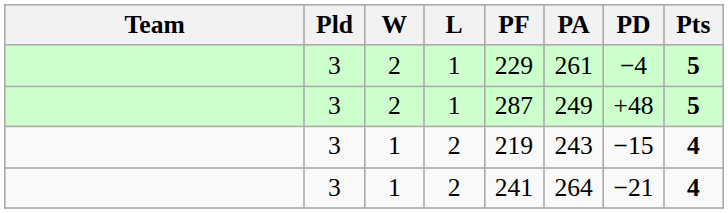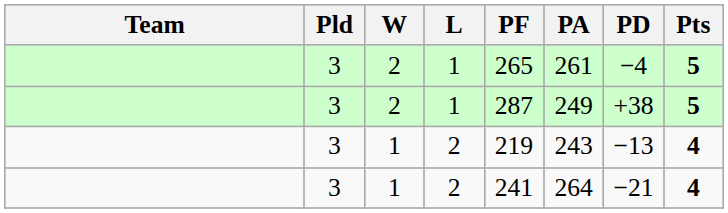(514, 65) 229 -> (514, 65) 265
(634, 106) +48 -> (634, 106) +38
(634, 146) −15 -> (634, 146) −13
